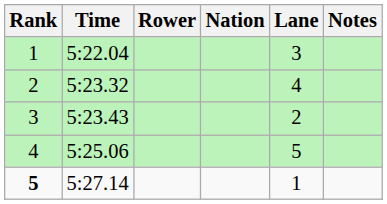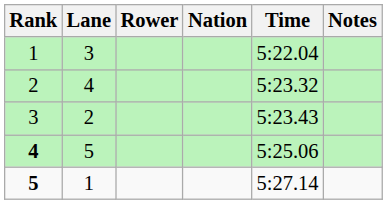columns swapped: (296, 20) <-> (98, 20)
(33, 150) normal -> (33, 150) bold
